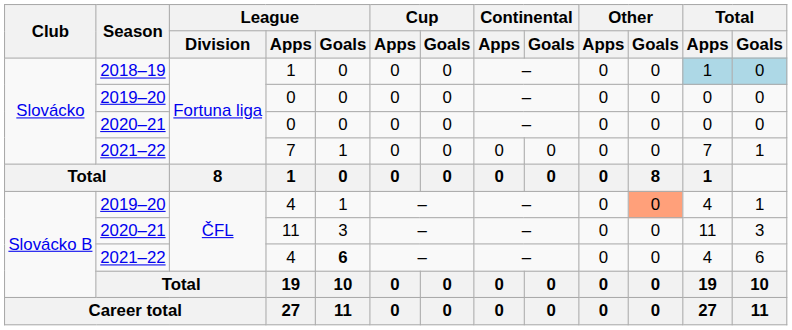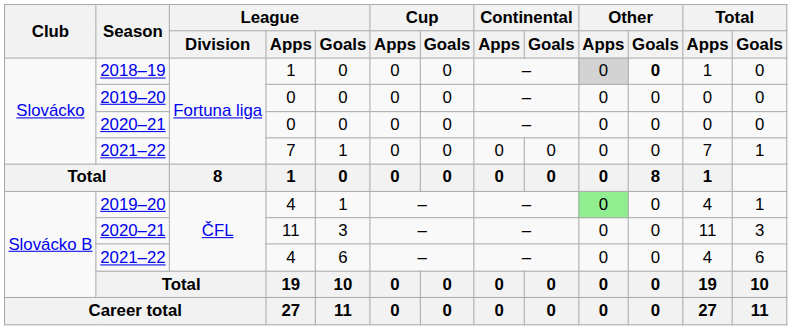(603, 71) no background -> (603, 71) lightgrey background
(655, 71) normal -> (655, 71) bold
(708, 71) lightblue background -> (708, 71) no background
(760, 71) lightblue background -> (760, 71) no background
(603, 204) no background -> (603, 204) lightgreen background
(655, 204) lightsalmon background -> (655, 204) no background
(343, 257) bold -> (343, 257) normal
